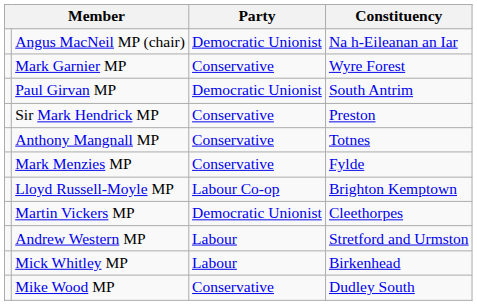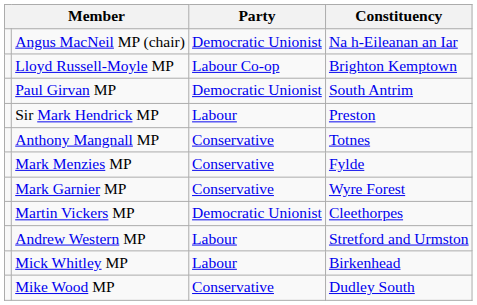rows swapped: (71, 66) <-> (95, 189)
(233, 115) Conservative -> (214, 115) Labour
